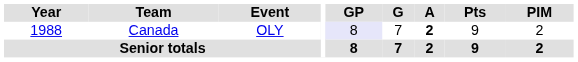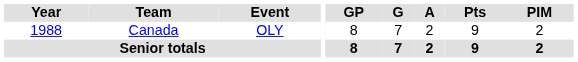(354, 30) lavender background -> (354, 30) no background
(430, 30) bold -> (430, 30) normal
